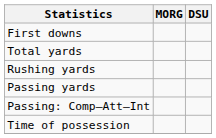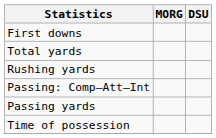rows swapped: (51, 88) <-> (79, 106)
